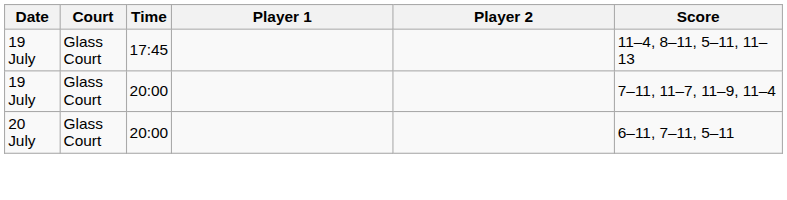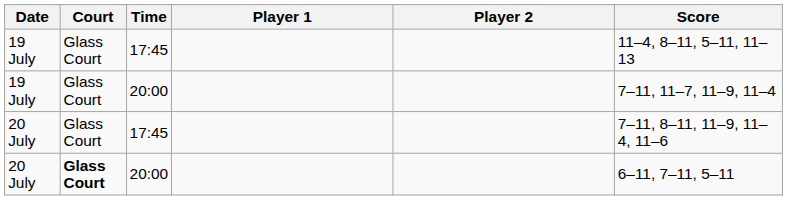+ row: (22, 133)
(83, 133) normal -> (84, 174) bold
